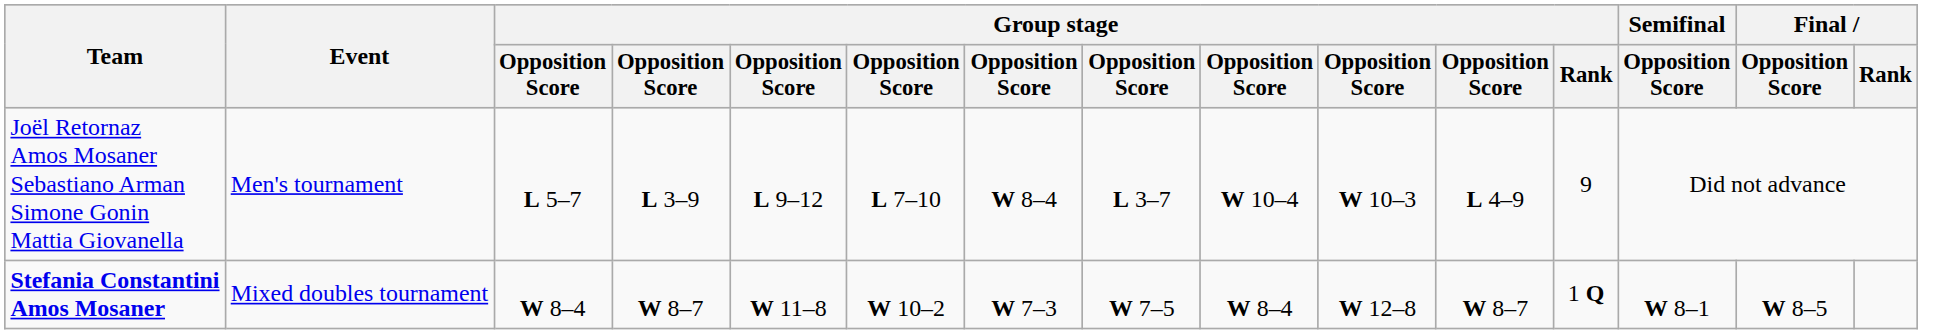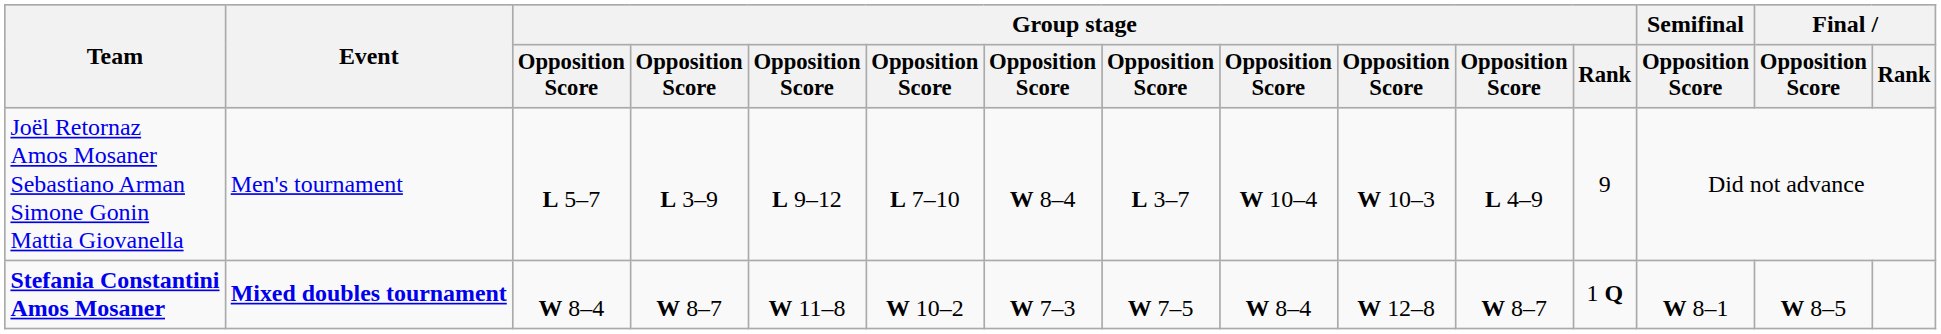(359, 294) normal -> (369, 294) bold
